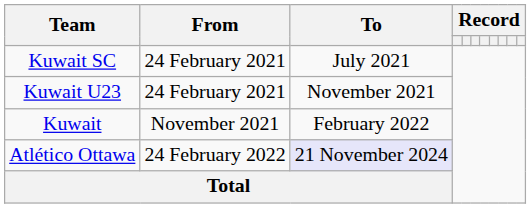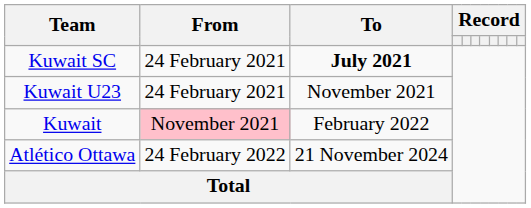(371, 60) normal -> (371, 60) bold
(215, 123) no background -> (215, 123) pink background
(371, 155) lavender background -> (371, 155) no background
